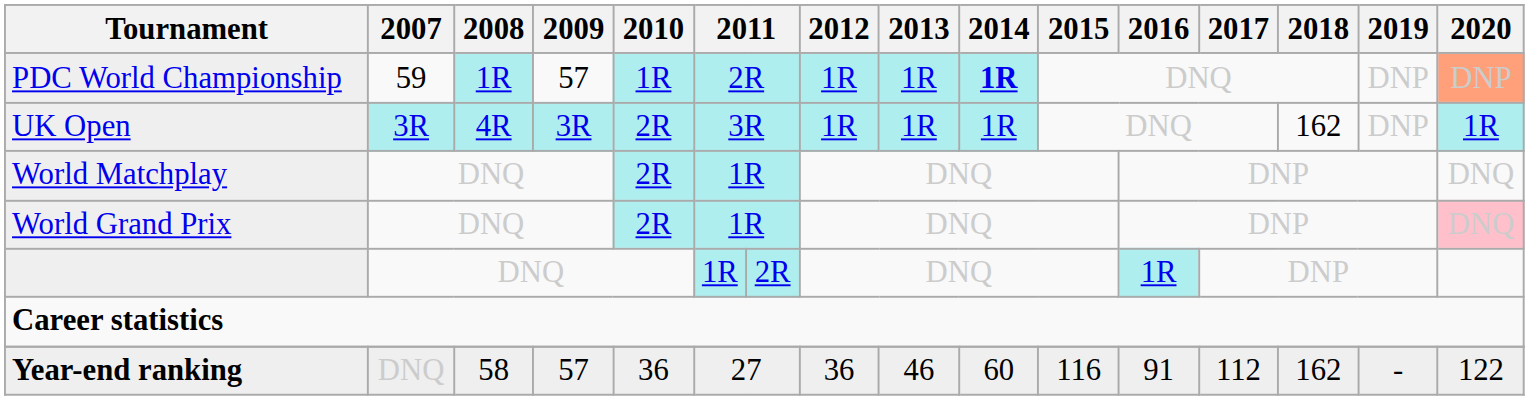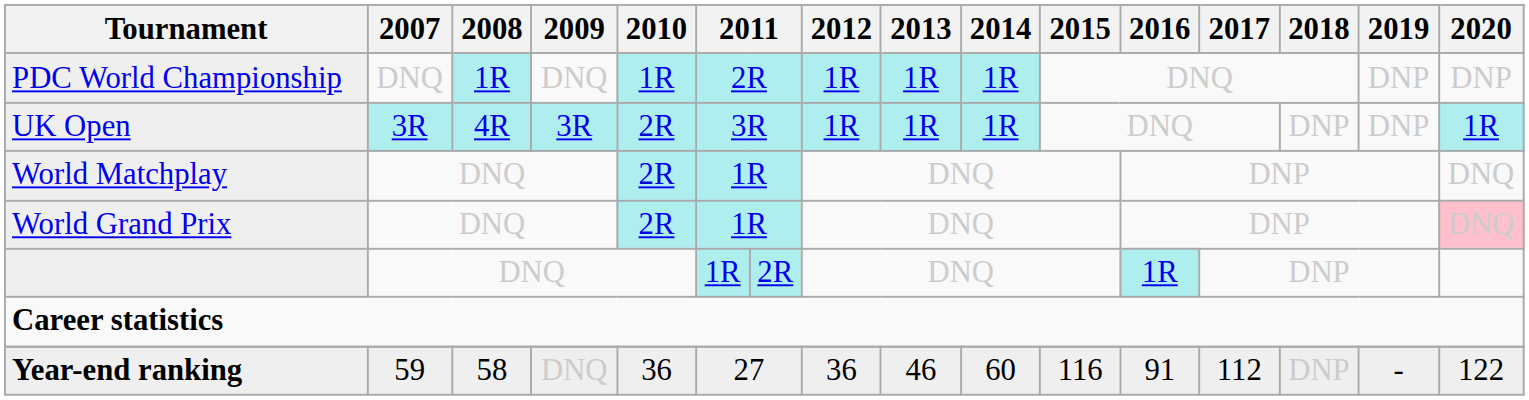(411, 77) 59 -> (410, 77) DNQ
(574, 77) 57 -> (574, 77) DNQ
(999, 77) bold -> (1001, 77) normal
(1481, 77) lightsalmon background -> (1481, 77) no background
(1318, 126) 162 -> (1319, 126) DNP
(411, 369) DNQ -> (410, 369) 59
(574, 369) 57 -> (574, 369) DNQ
(1318, 369) 162 -> (1319, 369) DNP
